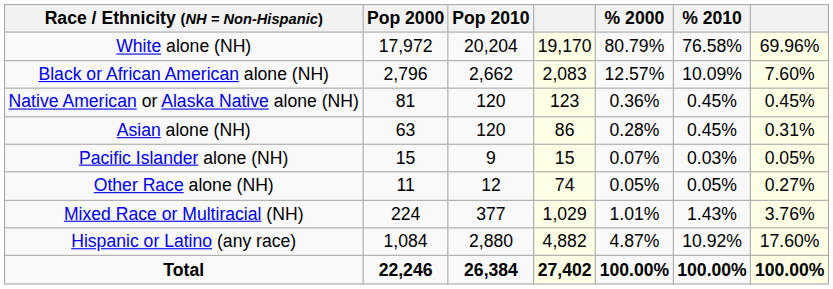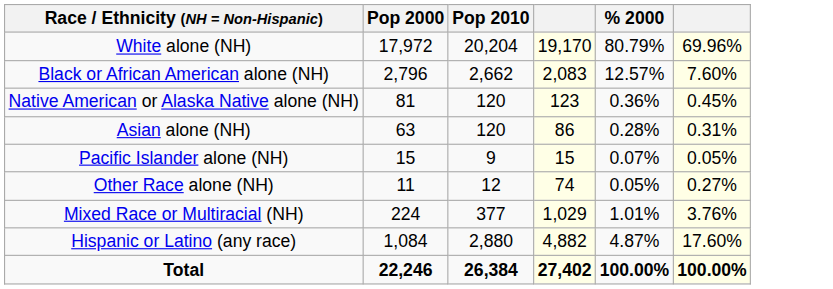- column: (712, 18)
